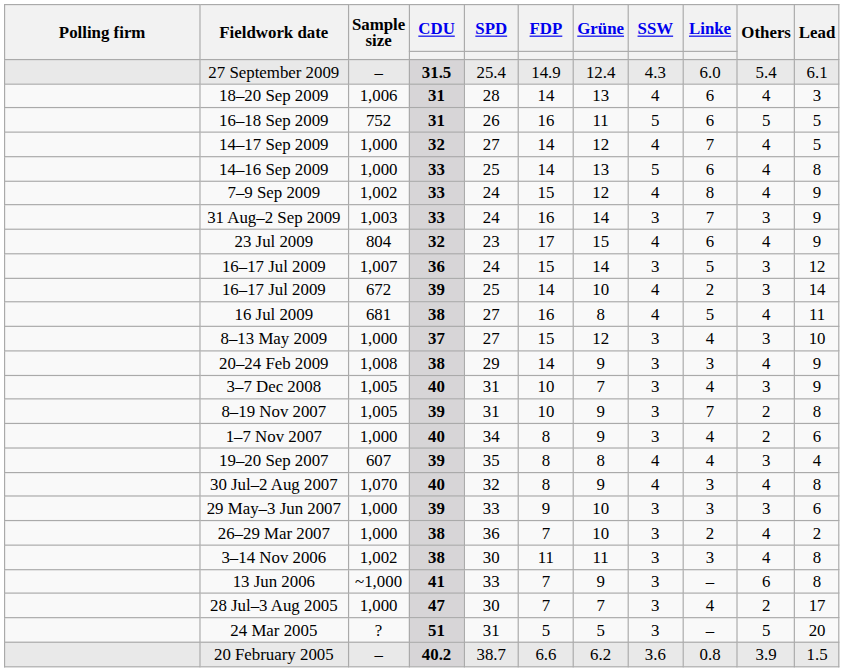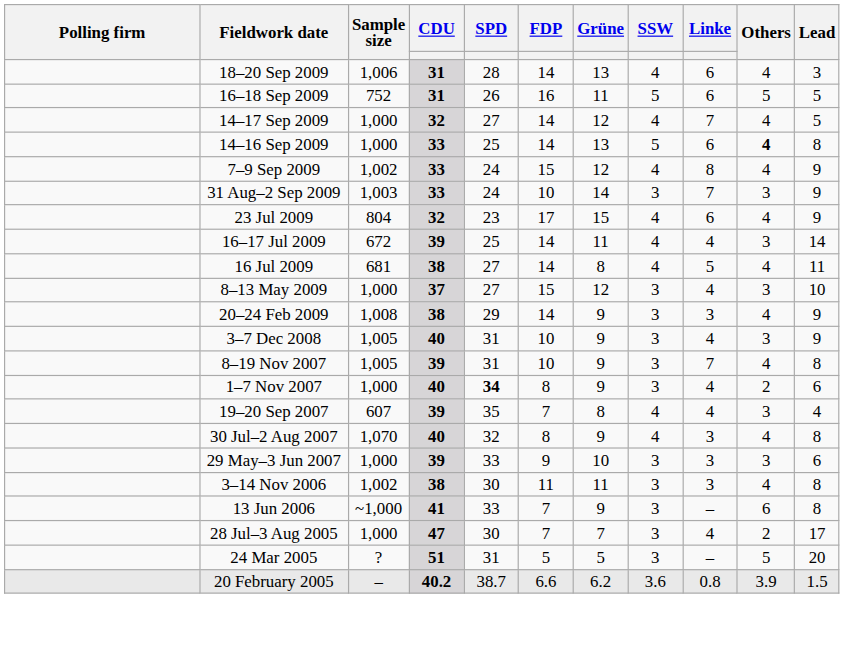- row: (274, 72)
(766, 169) normal -> (766, 145) bold
(546, 217) 16 -> (546, 193) 10
- row: (274, 266)
(601, 290) 10 -> (601, 242) 11
(710, 290) 2 -> (710, 242) 4
(546, 315) 16 -> (546, 266) 14
(601, 387) 7 -> (601, 339) 9
(766, 412) 2 -> (766, 363) 4
(491, 436) normal -> (491, 387) bold
(546, 460) 8 -> (546, 412) 7
- row: (274, 533)
